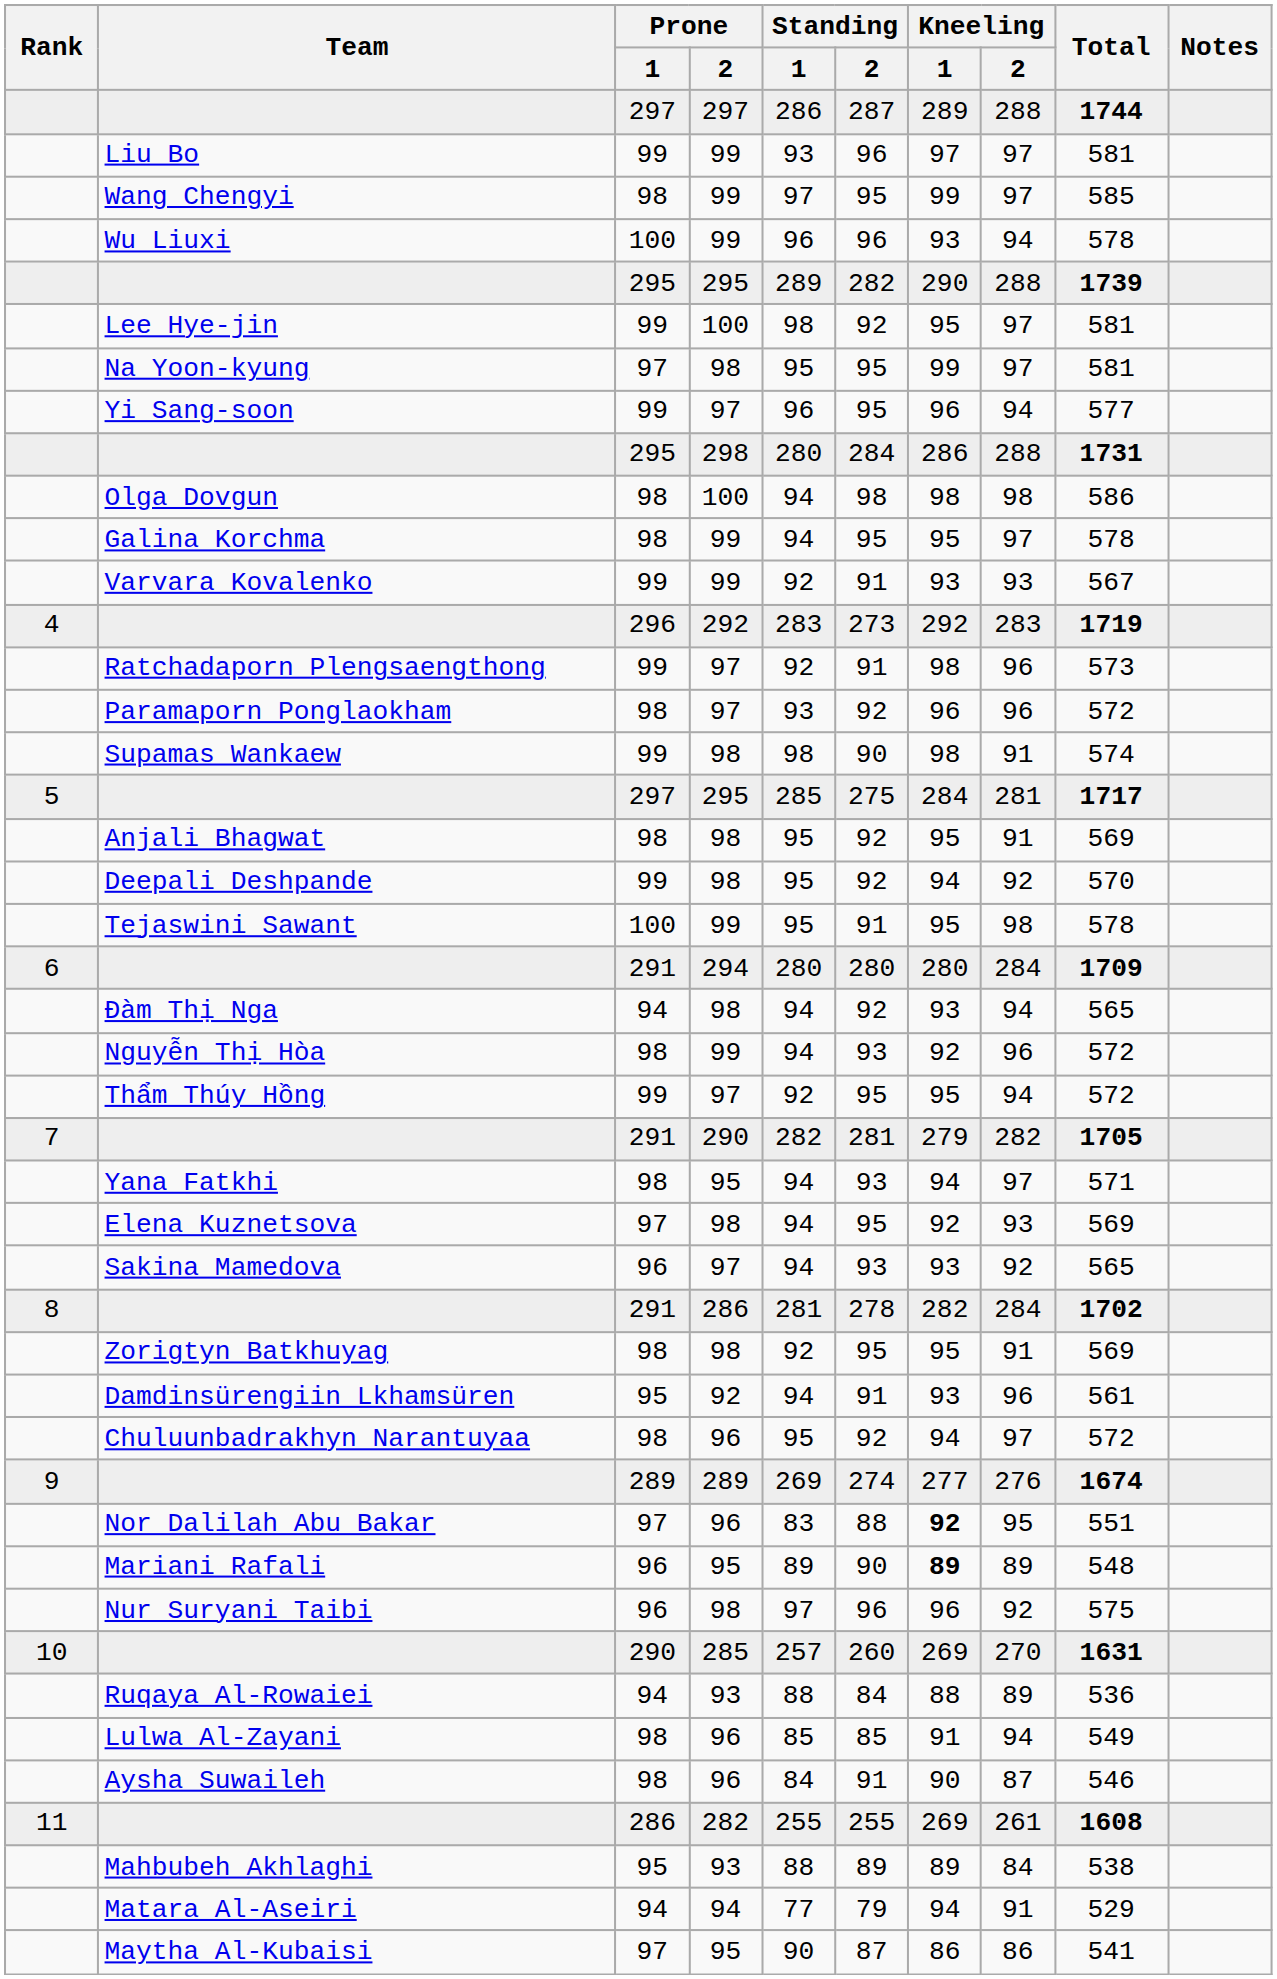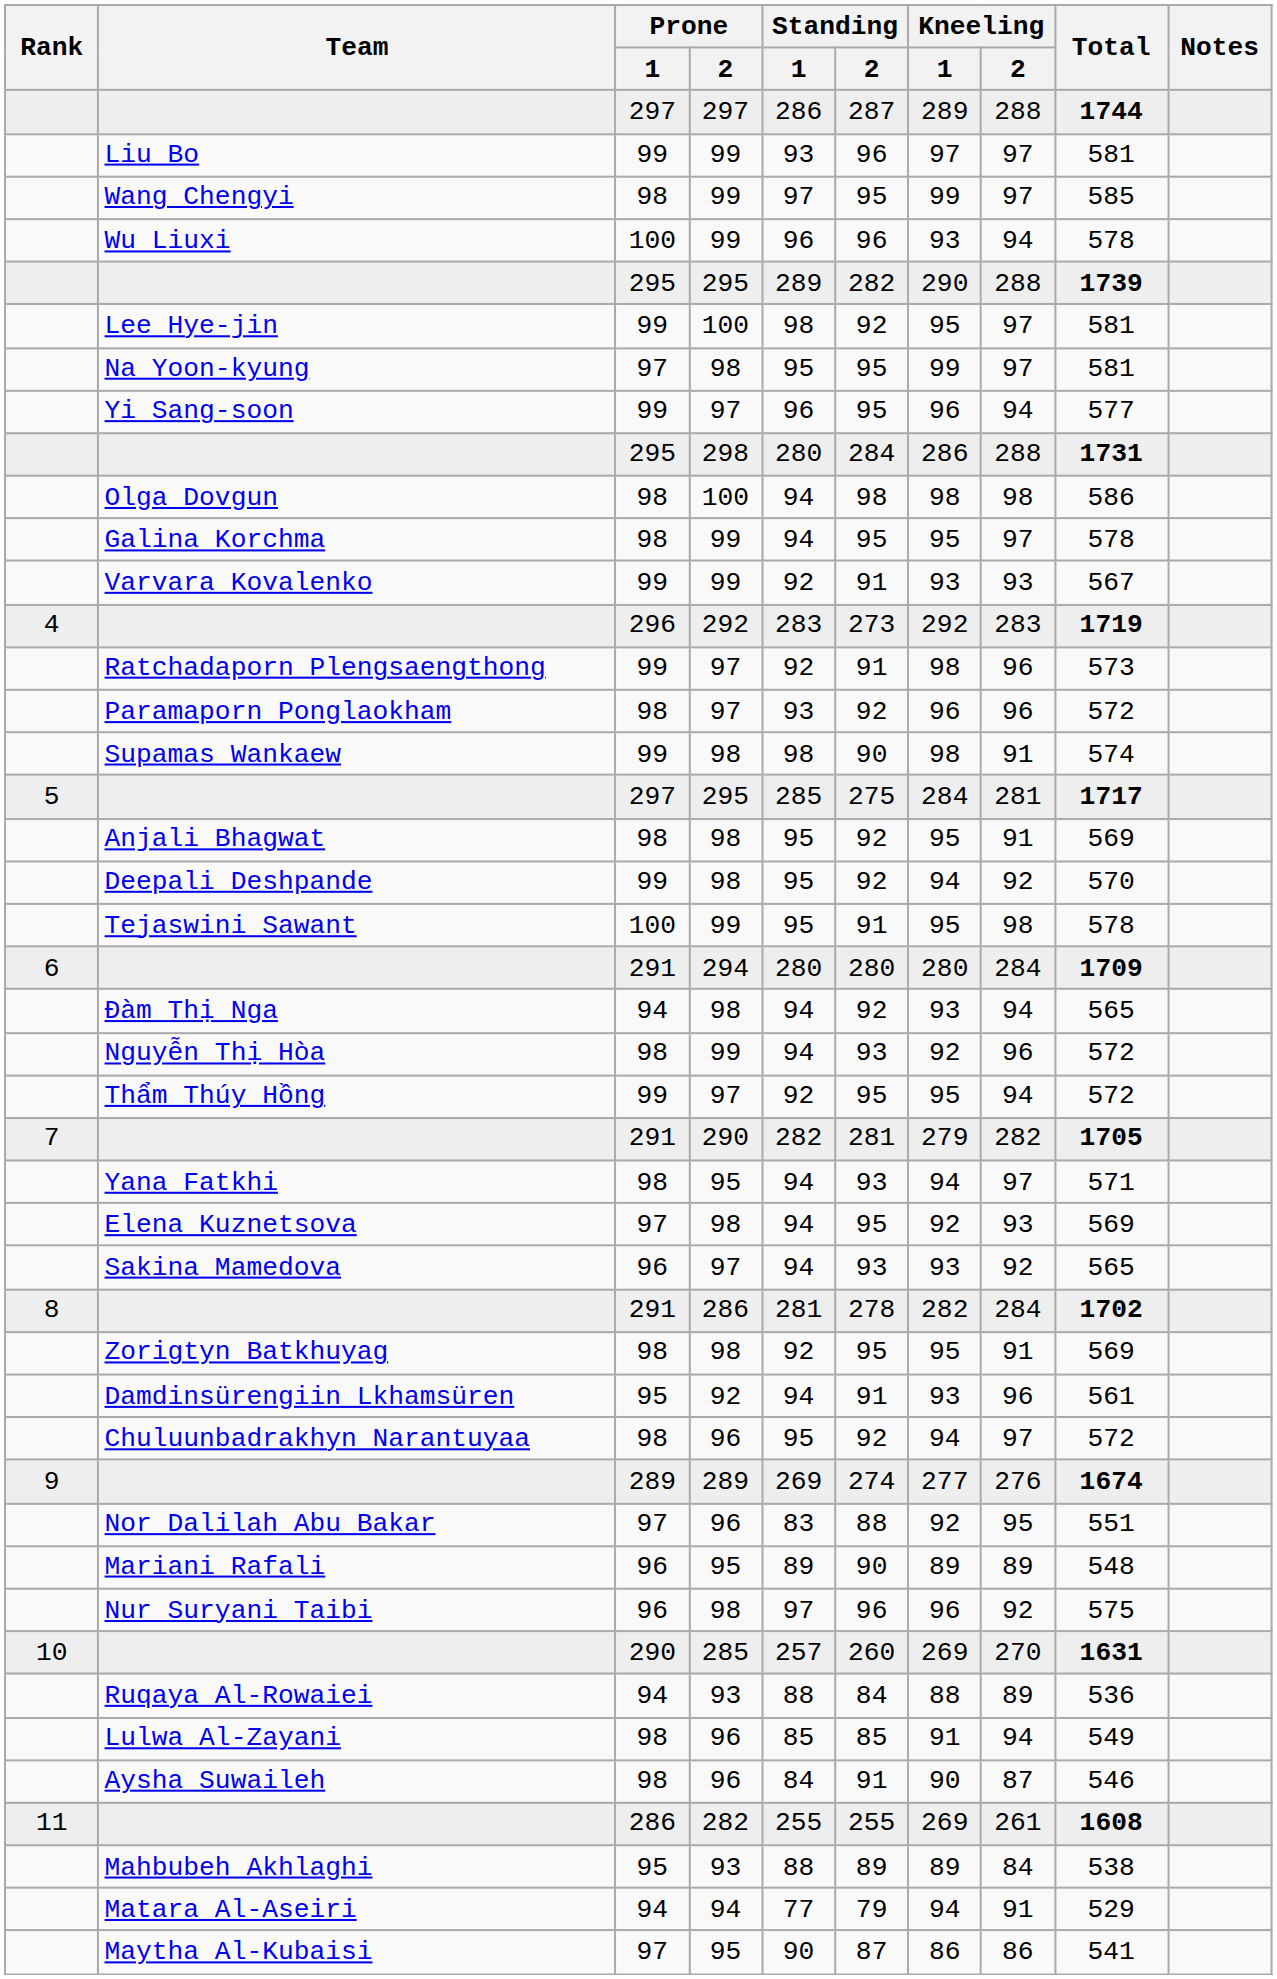(945, 1524) bold -> (945, 1524) normal
(945, 1567) bold -> (945, 1567) normal
